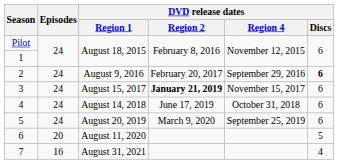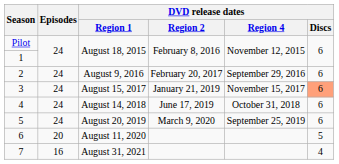(321, 74) bold -> (321, 74) normal
(186, 89) bold -> (186, 89) normal
(321, 89) no background -> (321, 89) lightsalmon background
